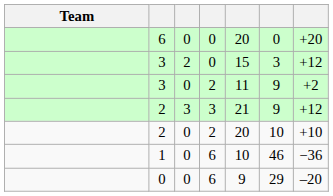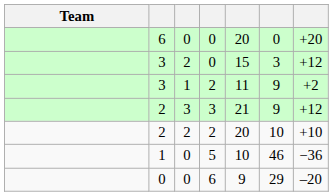(187, 86) 0 -> (187, 86) 1
(187, 132) 0 -> (187, 132) 2
(212, 156) 6 -> (212, 156) 5
